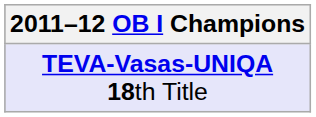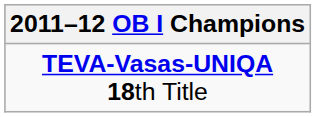(158, 77) lavender background -> (158, 77) no background
